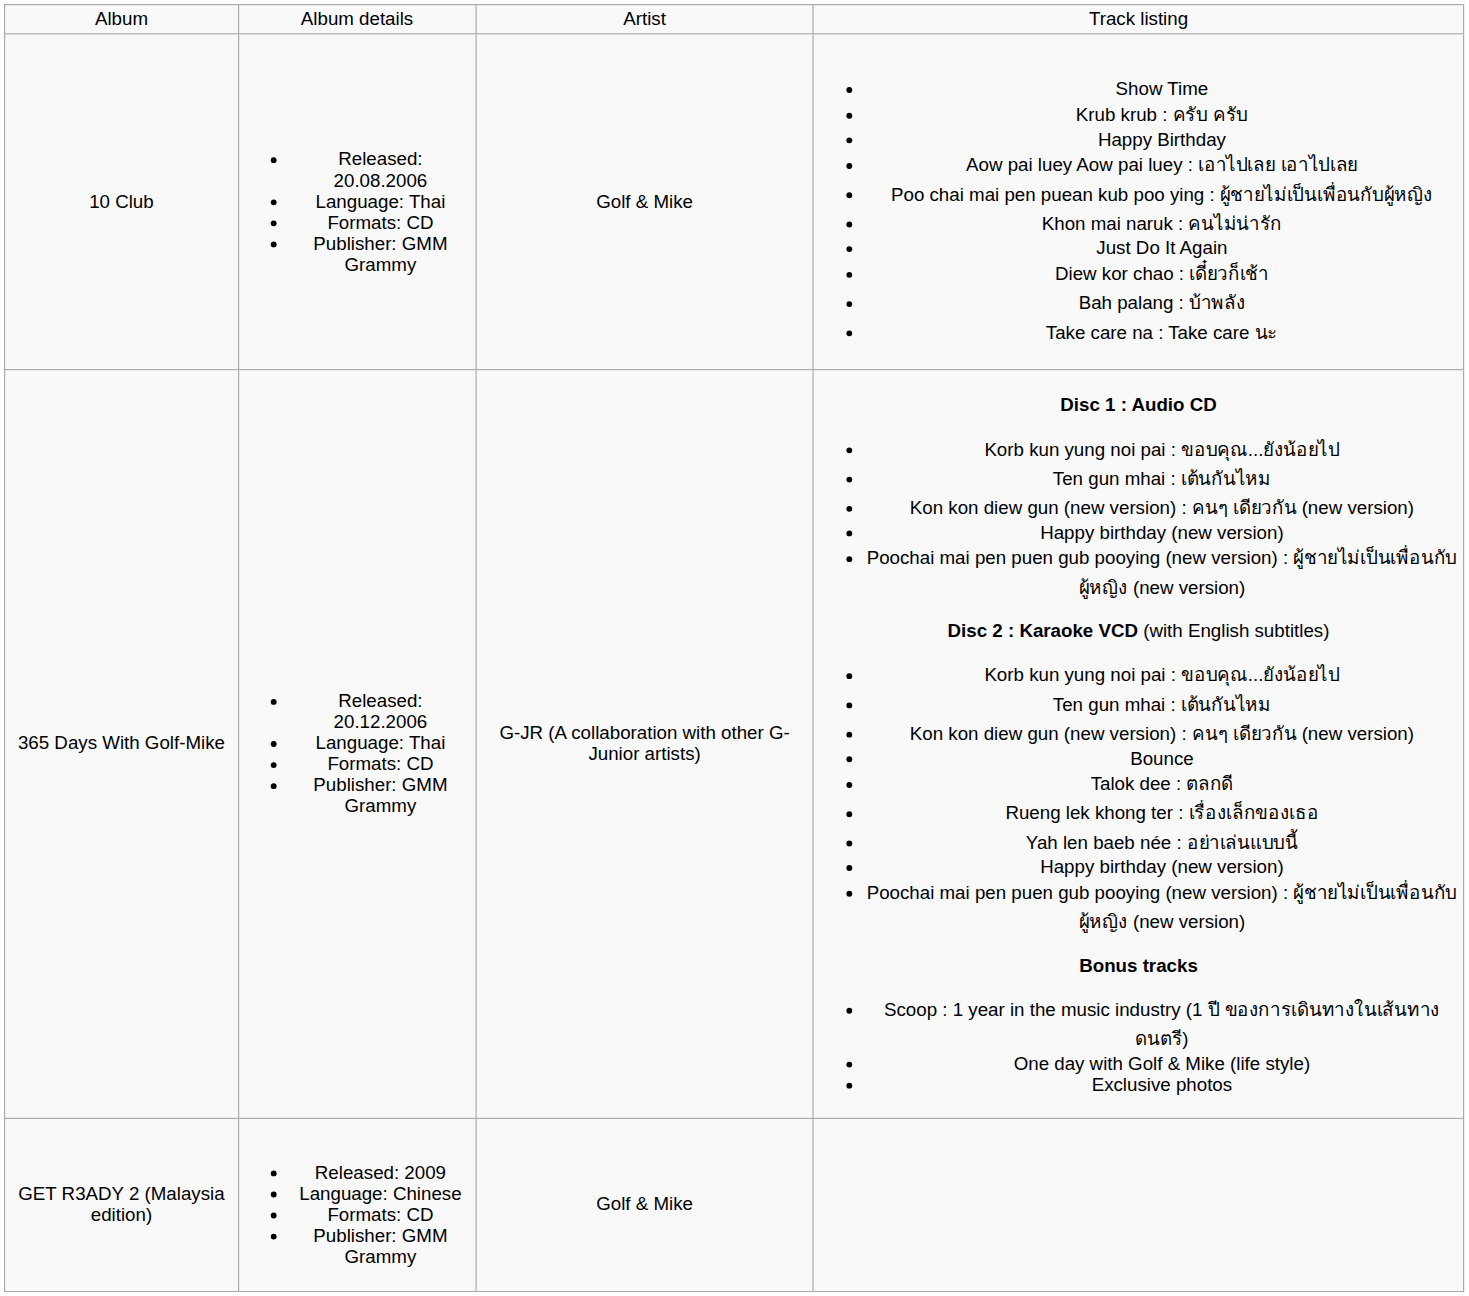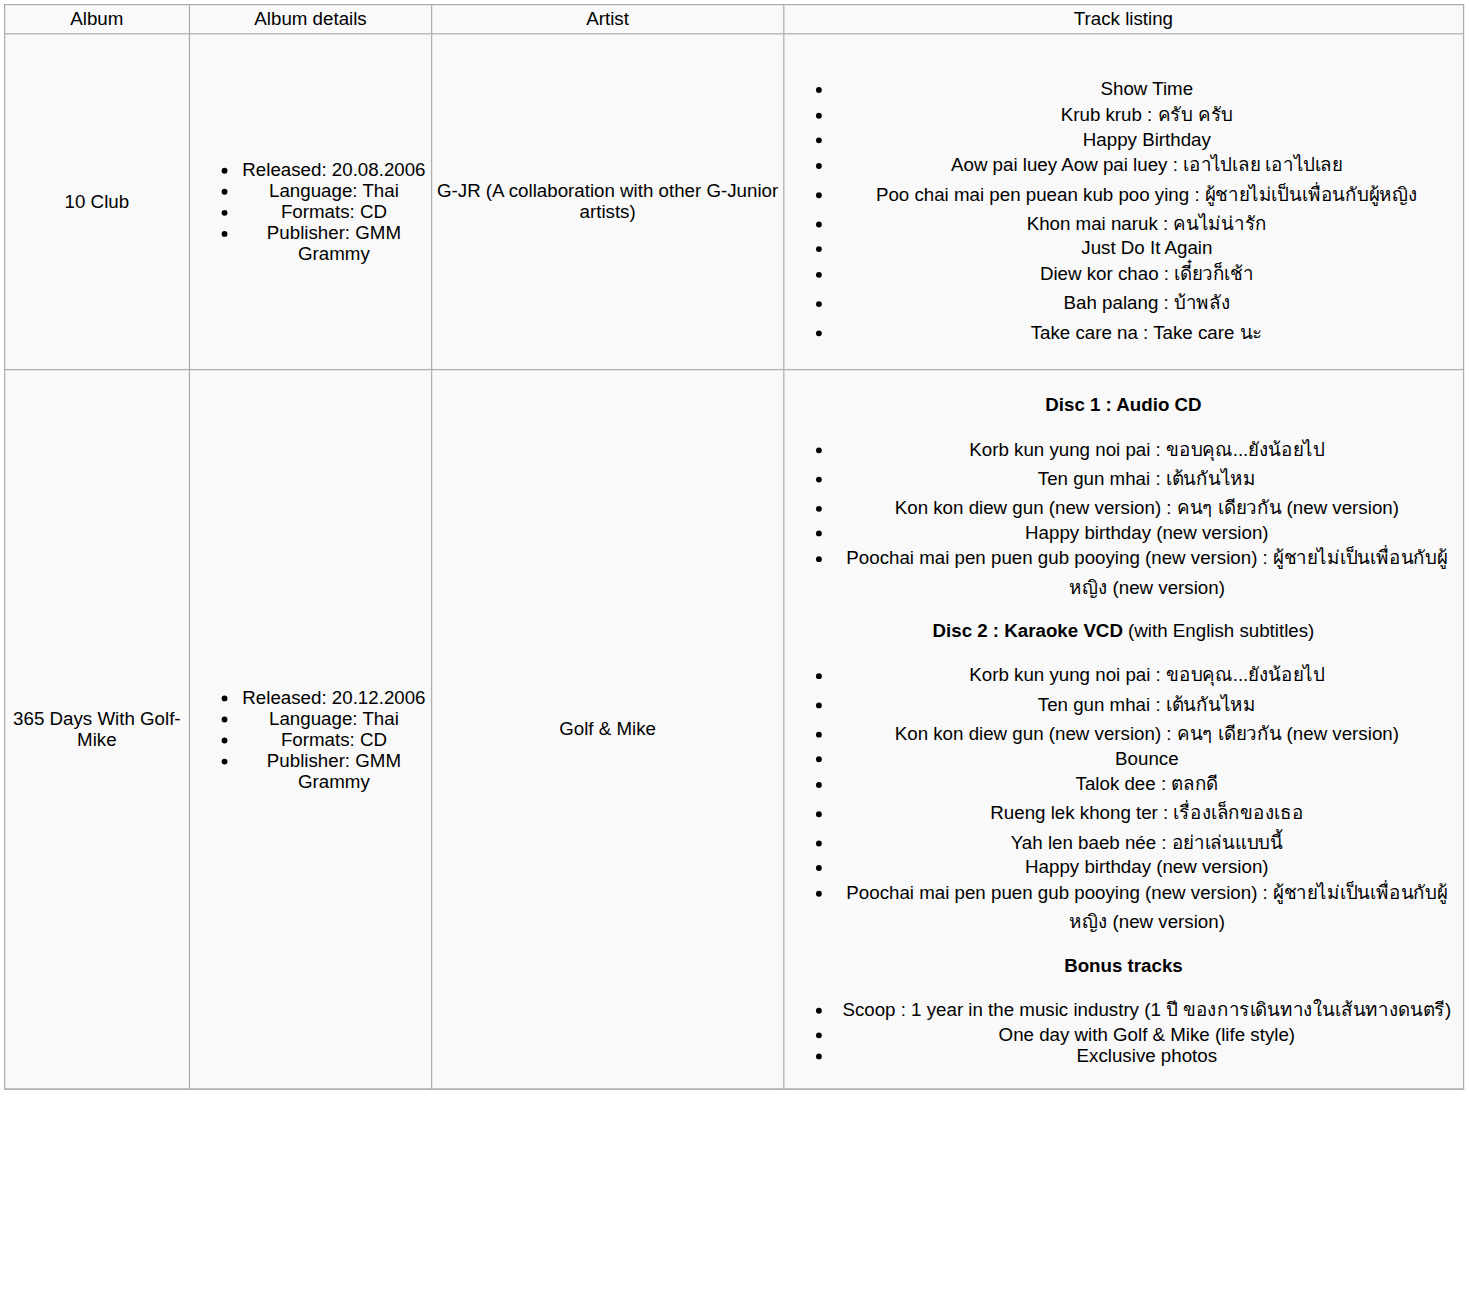(645, 201) Golf & Mike -> (608, 201) G-JR (A collaboration with other G-Junior artists)
(645, 743) G-JR (A collaboration with other G-Junior artists) -> (608, 729) Golf & Mike
- row: (121, 1204)
